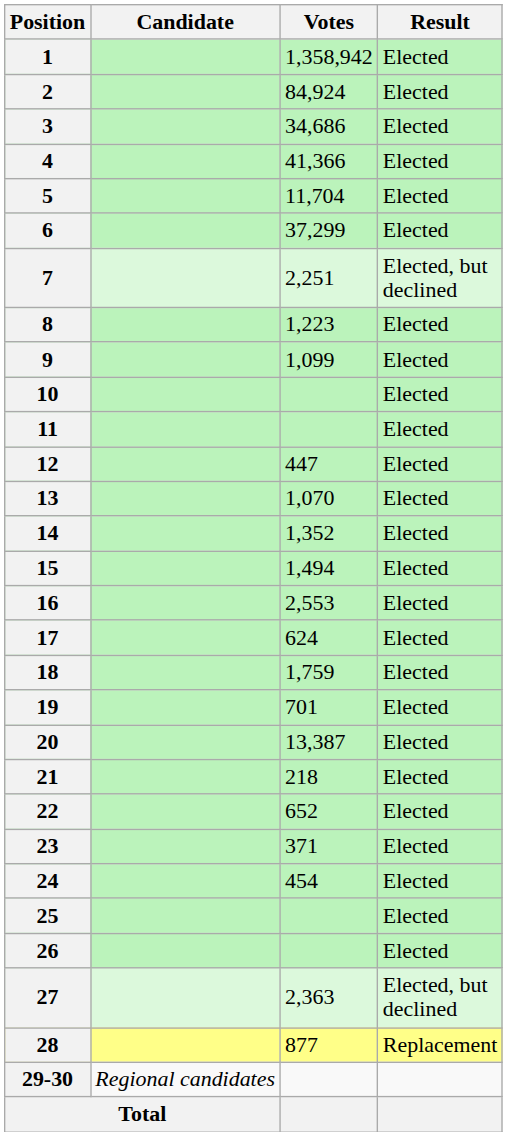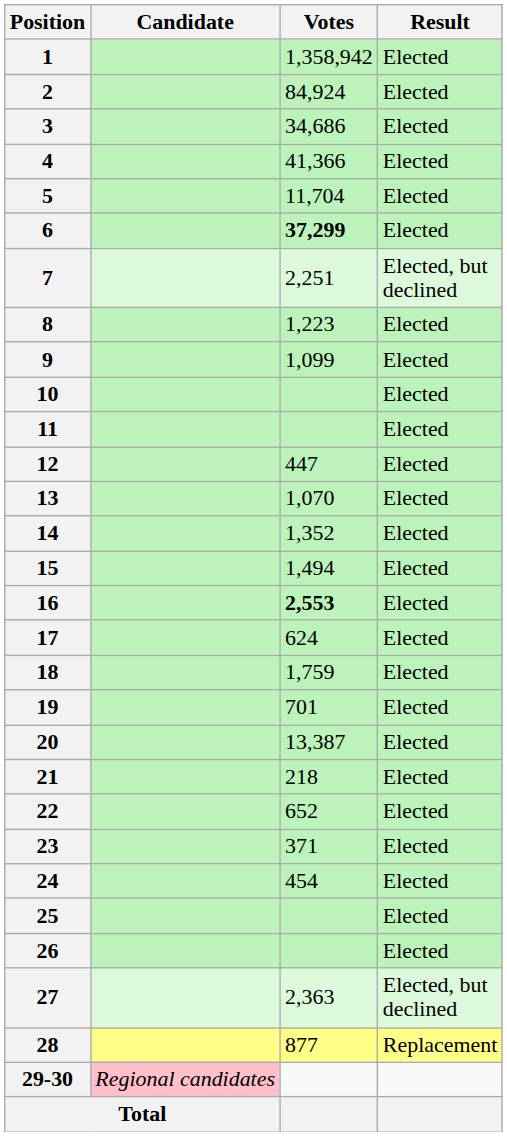(315, 230) normal -> (315, 230) bold
(310, 602) normal -> (310, 602) bold
(185, 1079) no background -> (185, 1079) pink background
